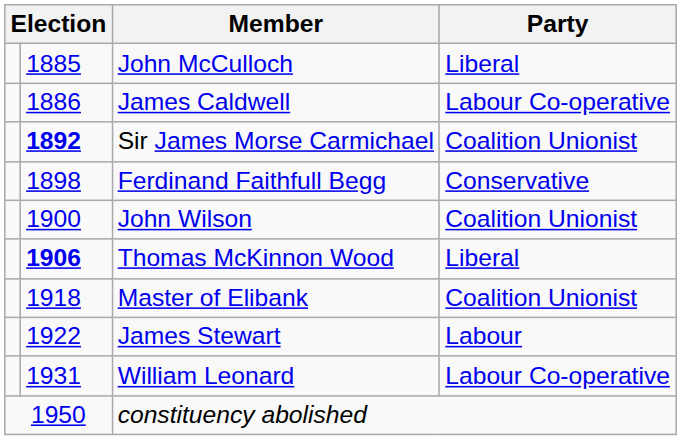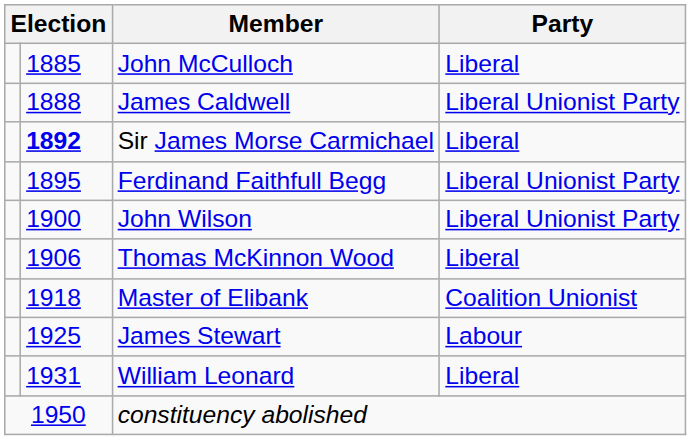(54, 102) 1886 -> (54, 102) 1888
(558, 102) Labour Co-operative -> (562, 102) Liberal Unionist Party
(541, 141) Coalition Unionist -> (482, 141) Liberal
(54, 180) 1898 -> (54, 180) 1895
(517, 180) Conservative -> (562, 180) Liberal Unionist Party
(541, 219) Coalition Unionist -> (562, 219) Liberal Unionist Party
(54, 258) bold -> (54, 258) normal
(54, 336) 1922 -> (54, 336) 1925
(558, 375) Labour Co-operative -> (482, 375) Liberal
